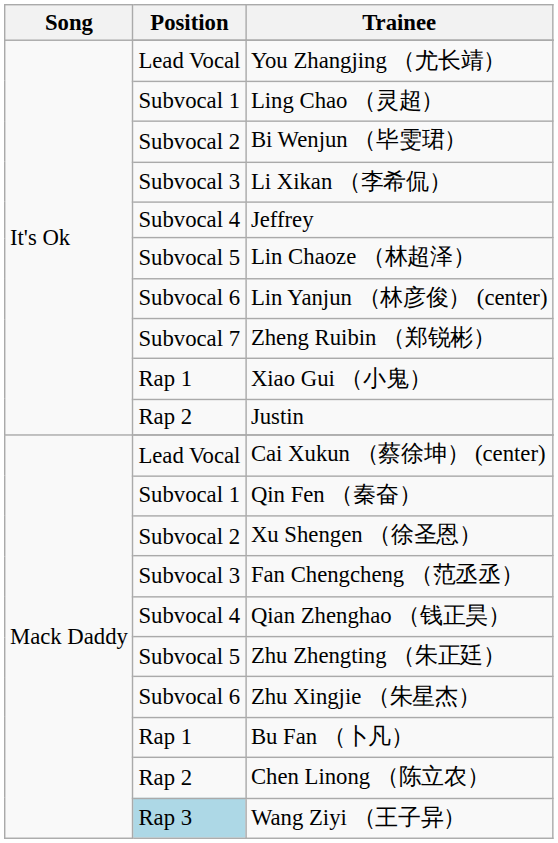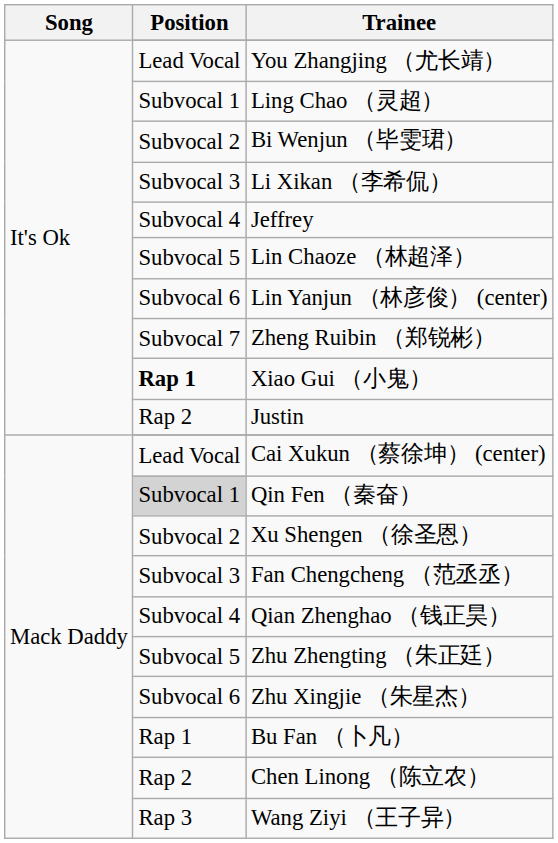(165, 378) normal -> (167, 378) bold
(189, 495) no background -> (189, 495) lightgrey background
(165, 817) lightblue background -> (165, 817) no background
